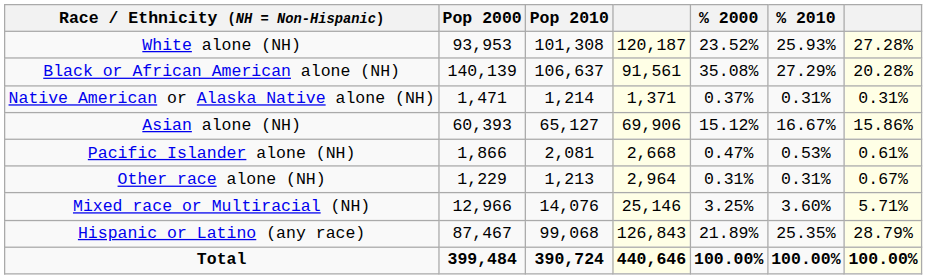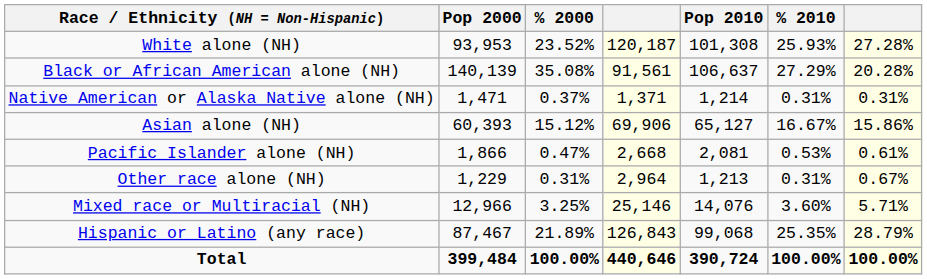columns swapped: (569, 18) <-> (729, 18)
